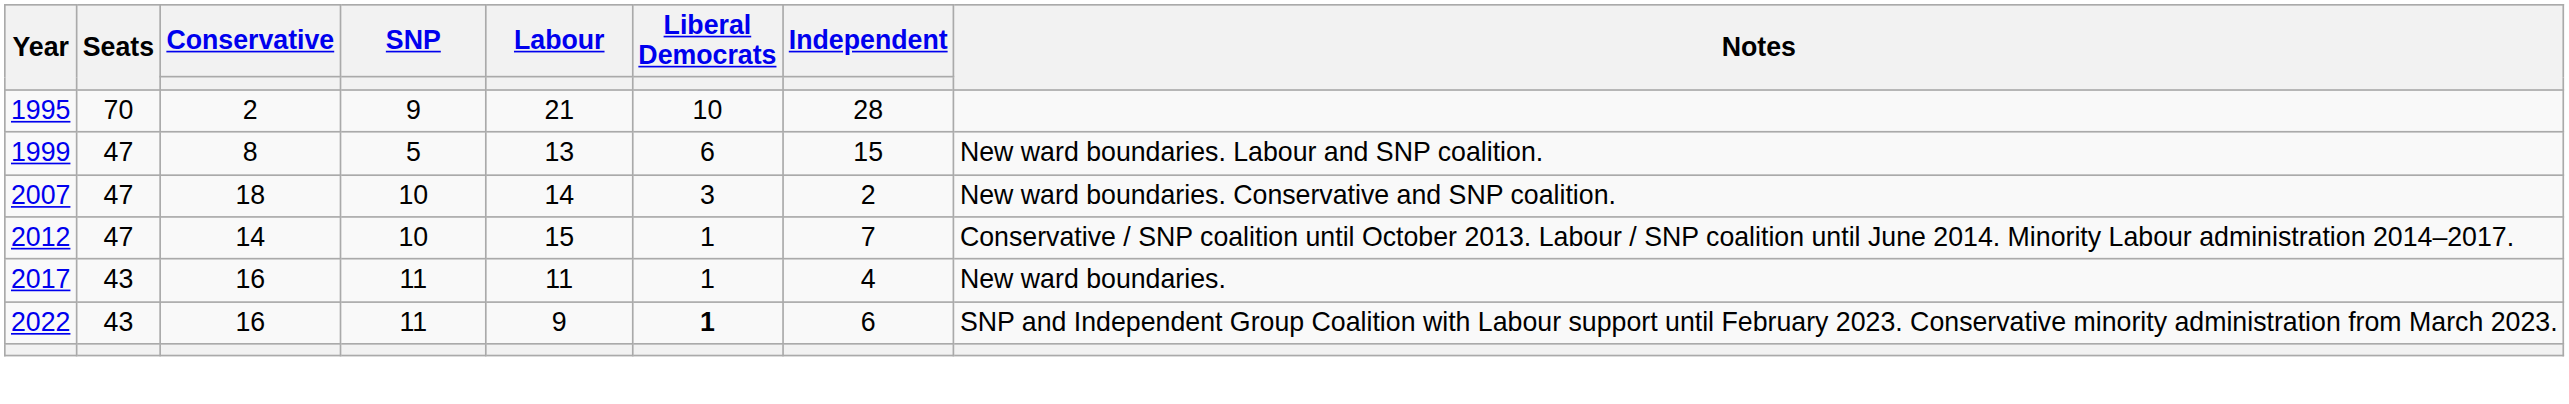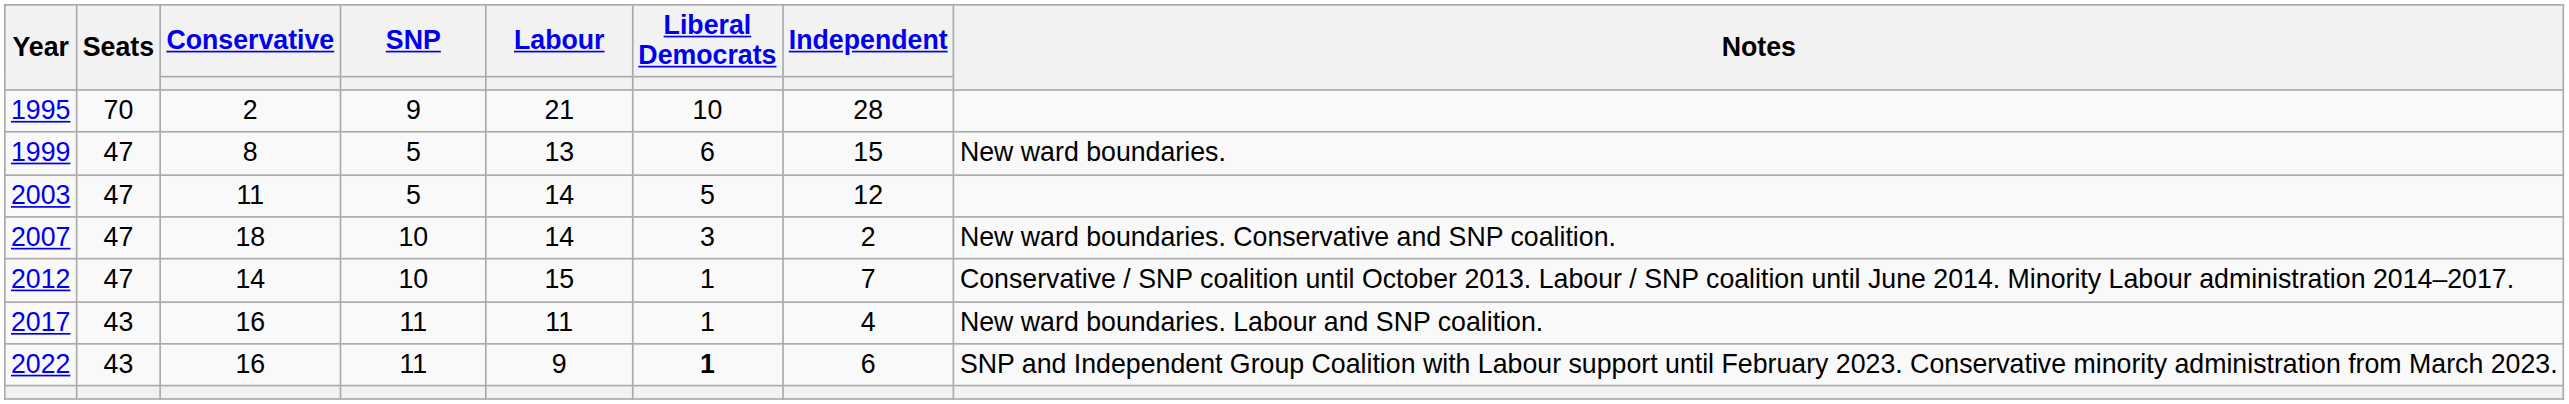(1252, 152) New ward boundaries. Labour and SNP coalition. -> (1093, 152) New ward boundaries.
+ row: (41, 195)
(1093, 279) New ward boundaries. -> (1252, 322) New ward boundaries. Labour and SNP coalition.
